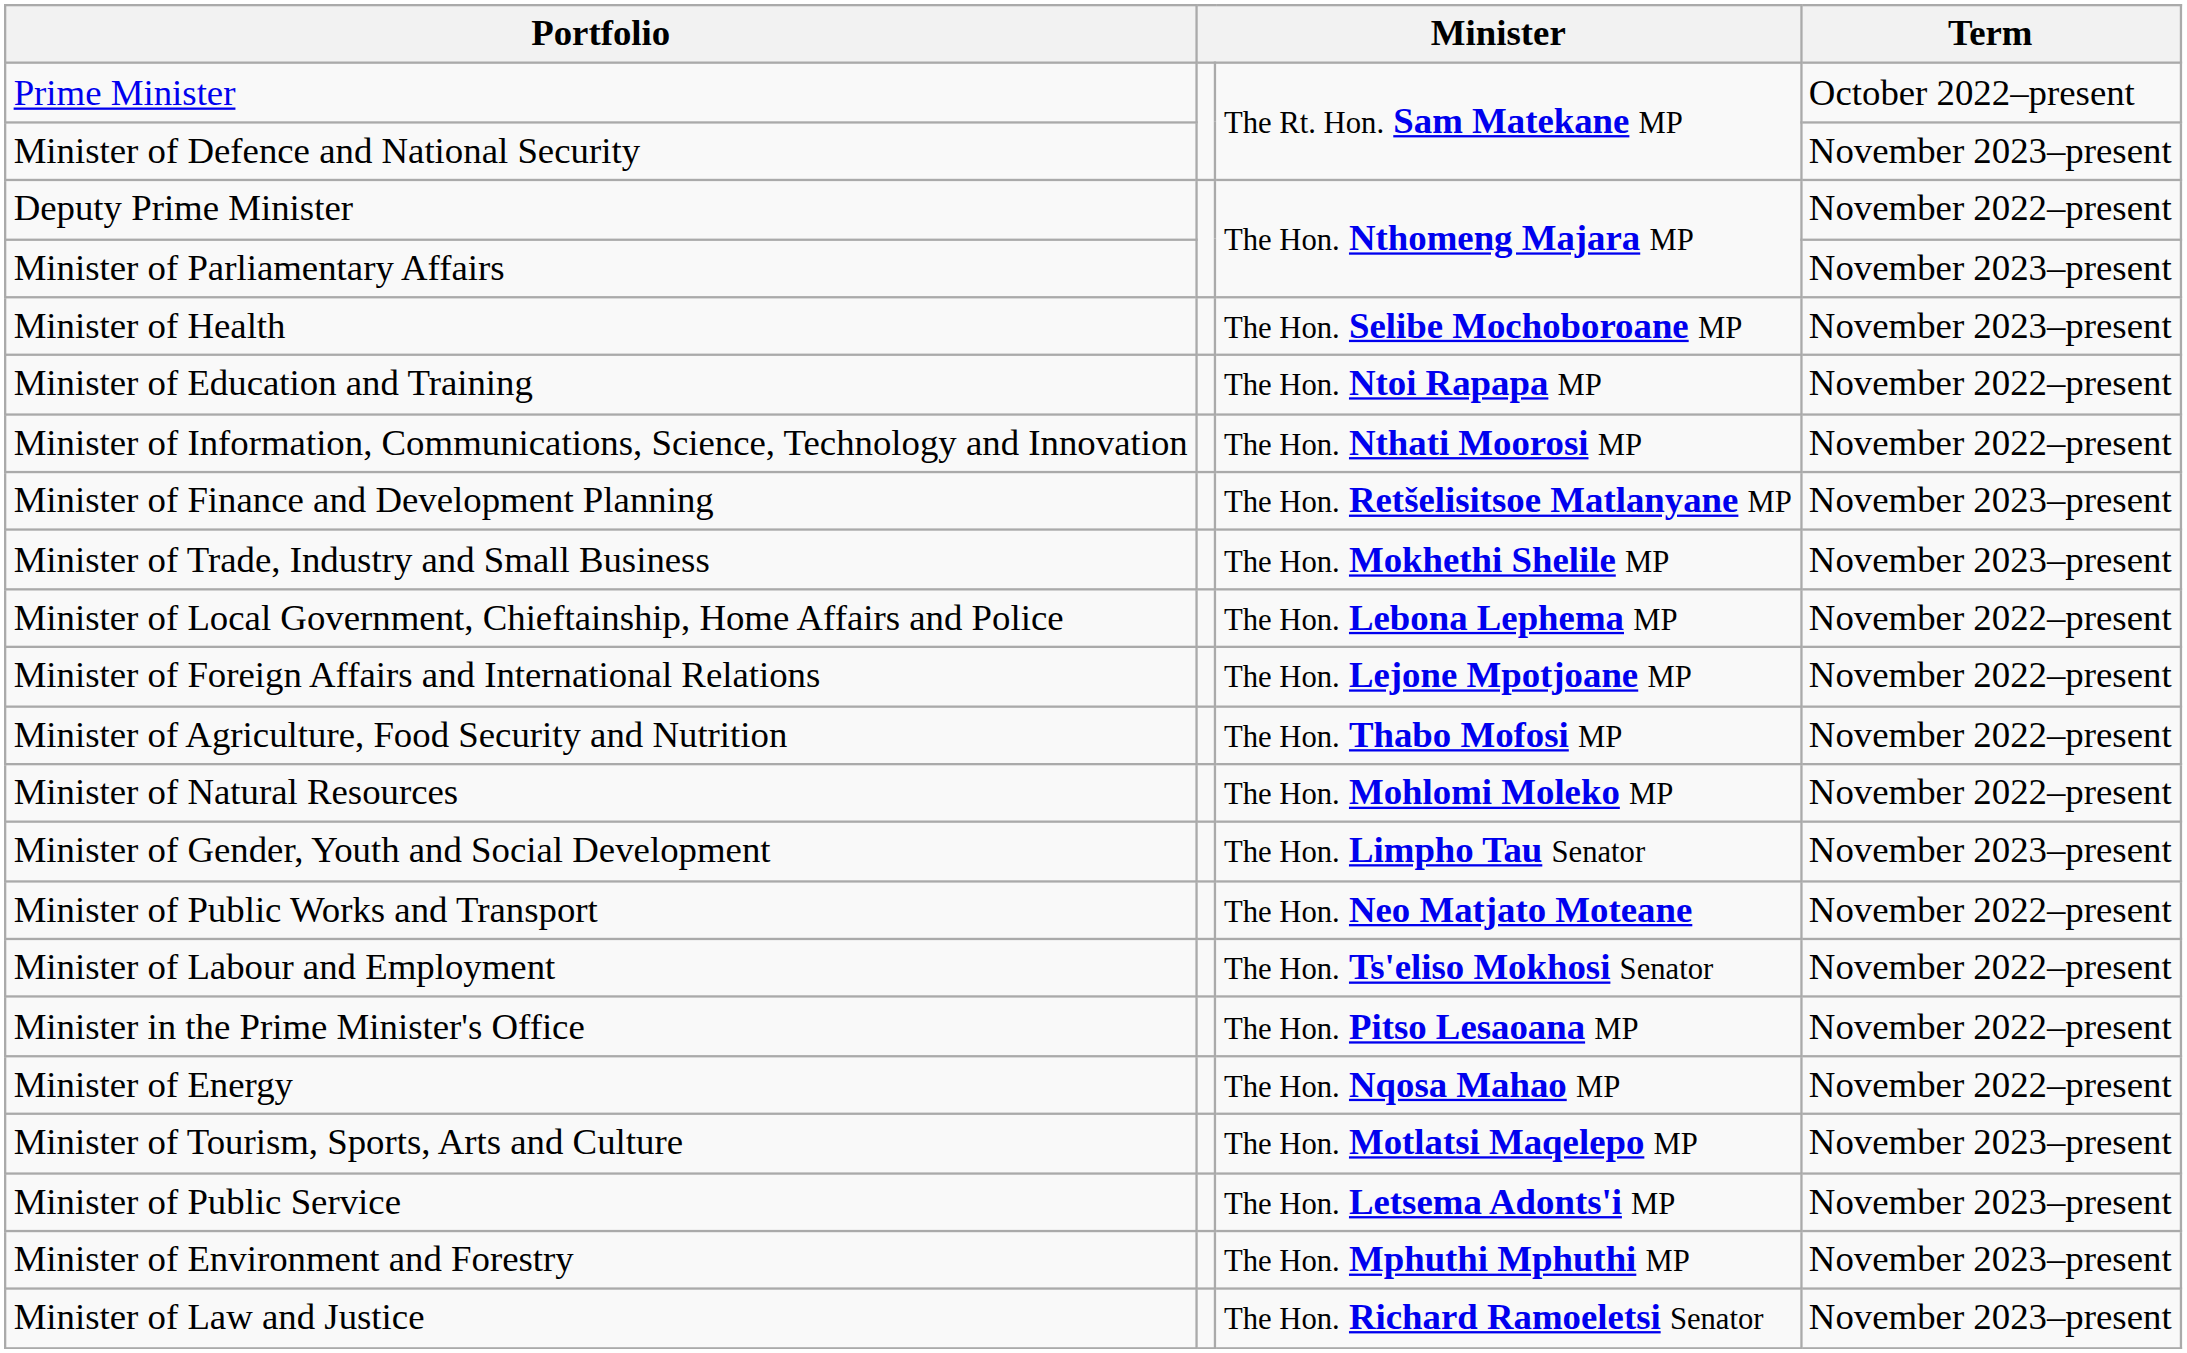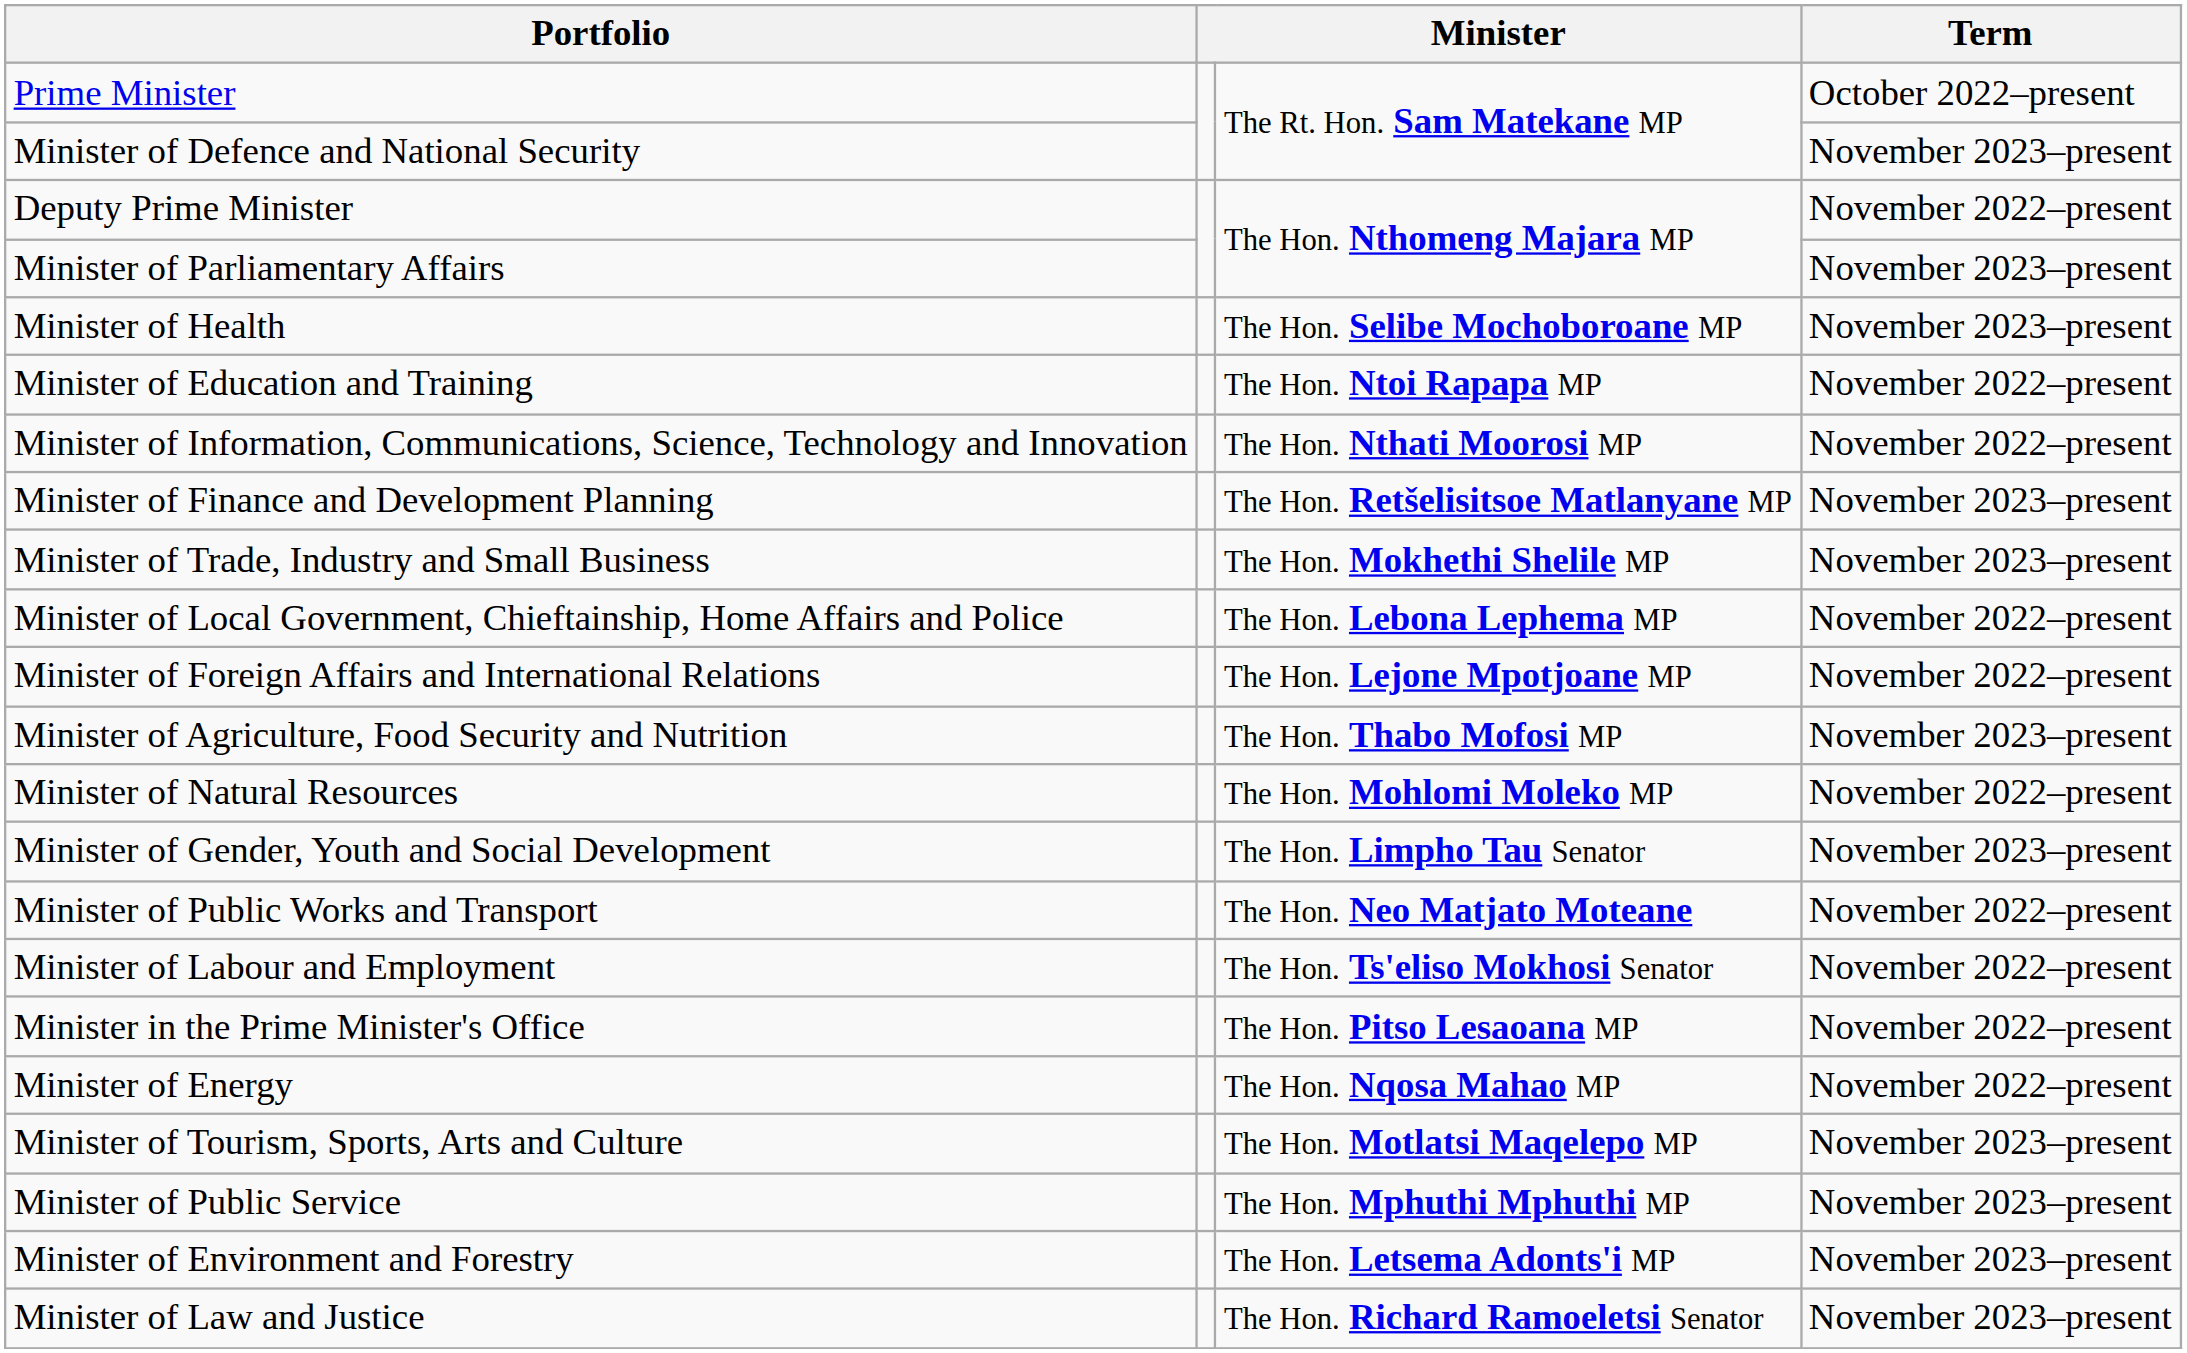(1990, 734) November 2022–present -> (1990, 734) November 2023–present
(1450, 1200) The Hon. Letsema Adonts'i MP -> (1457, 1200) The Hon. Mphuthi Mphuthi MP
(1457, 1259) The Hon. Mphuthi Mphuthi MP -> (1450, 1259) The Hon. Letsema Adonts'i MP
